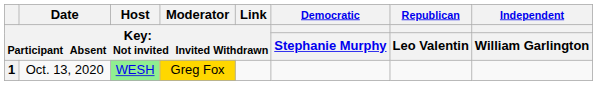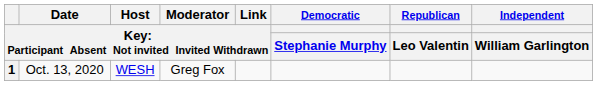(135, 70) lightgreen background -> (135, 70) no background
(198, 70) gold background -> (198, 70) no background
